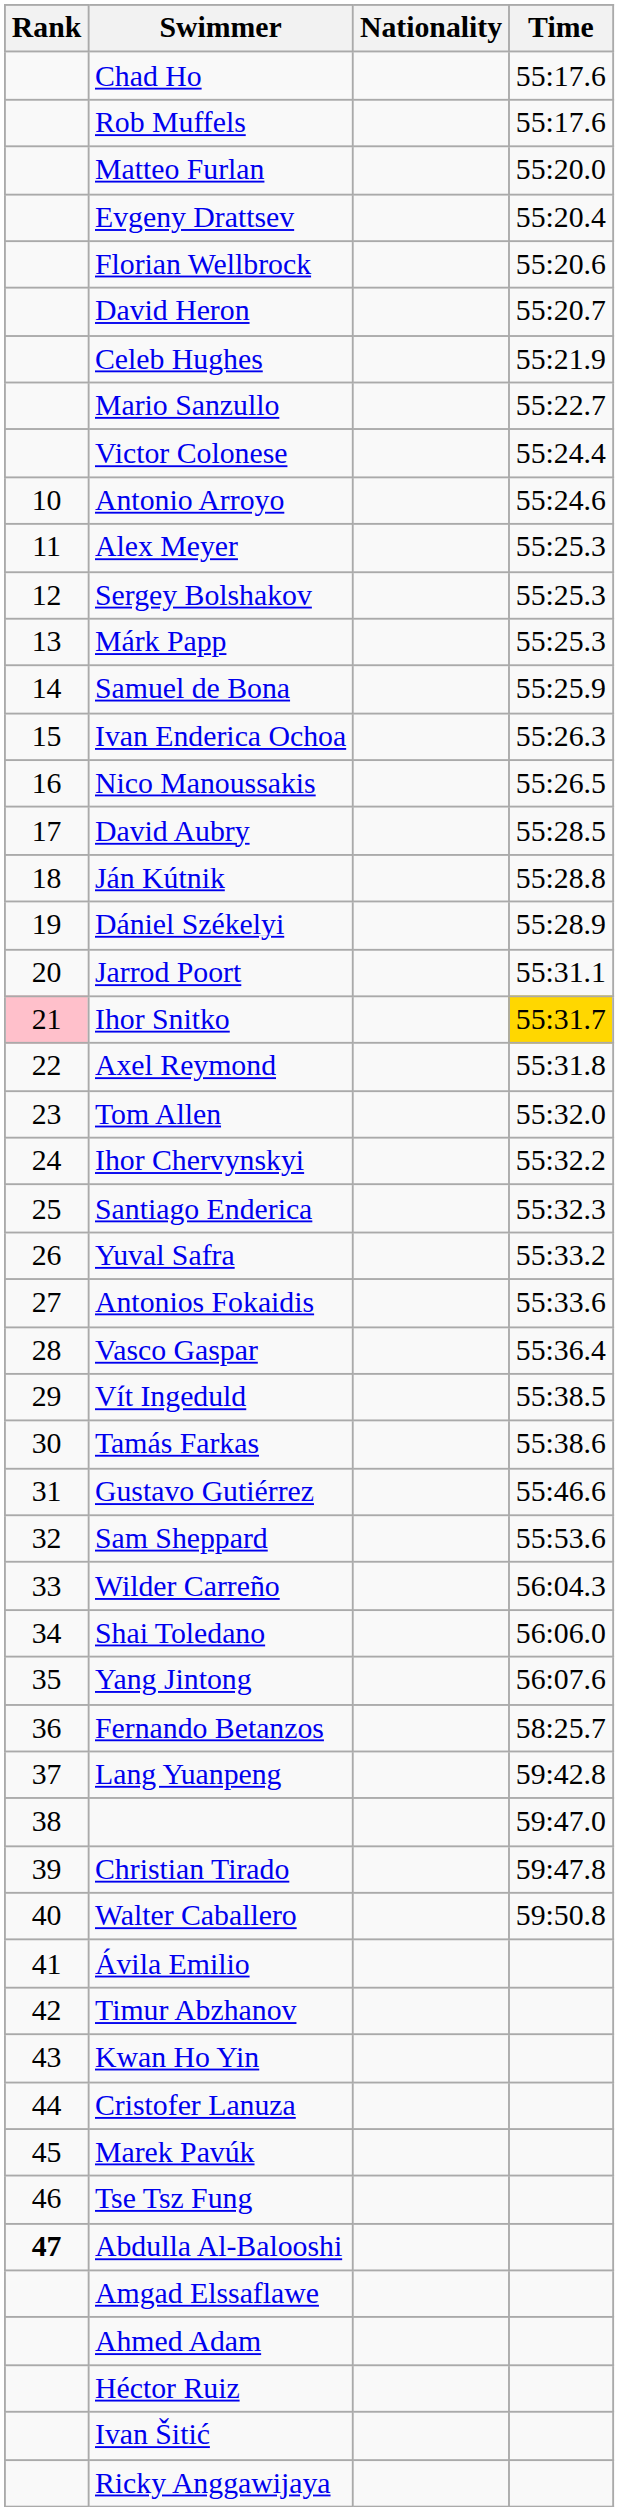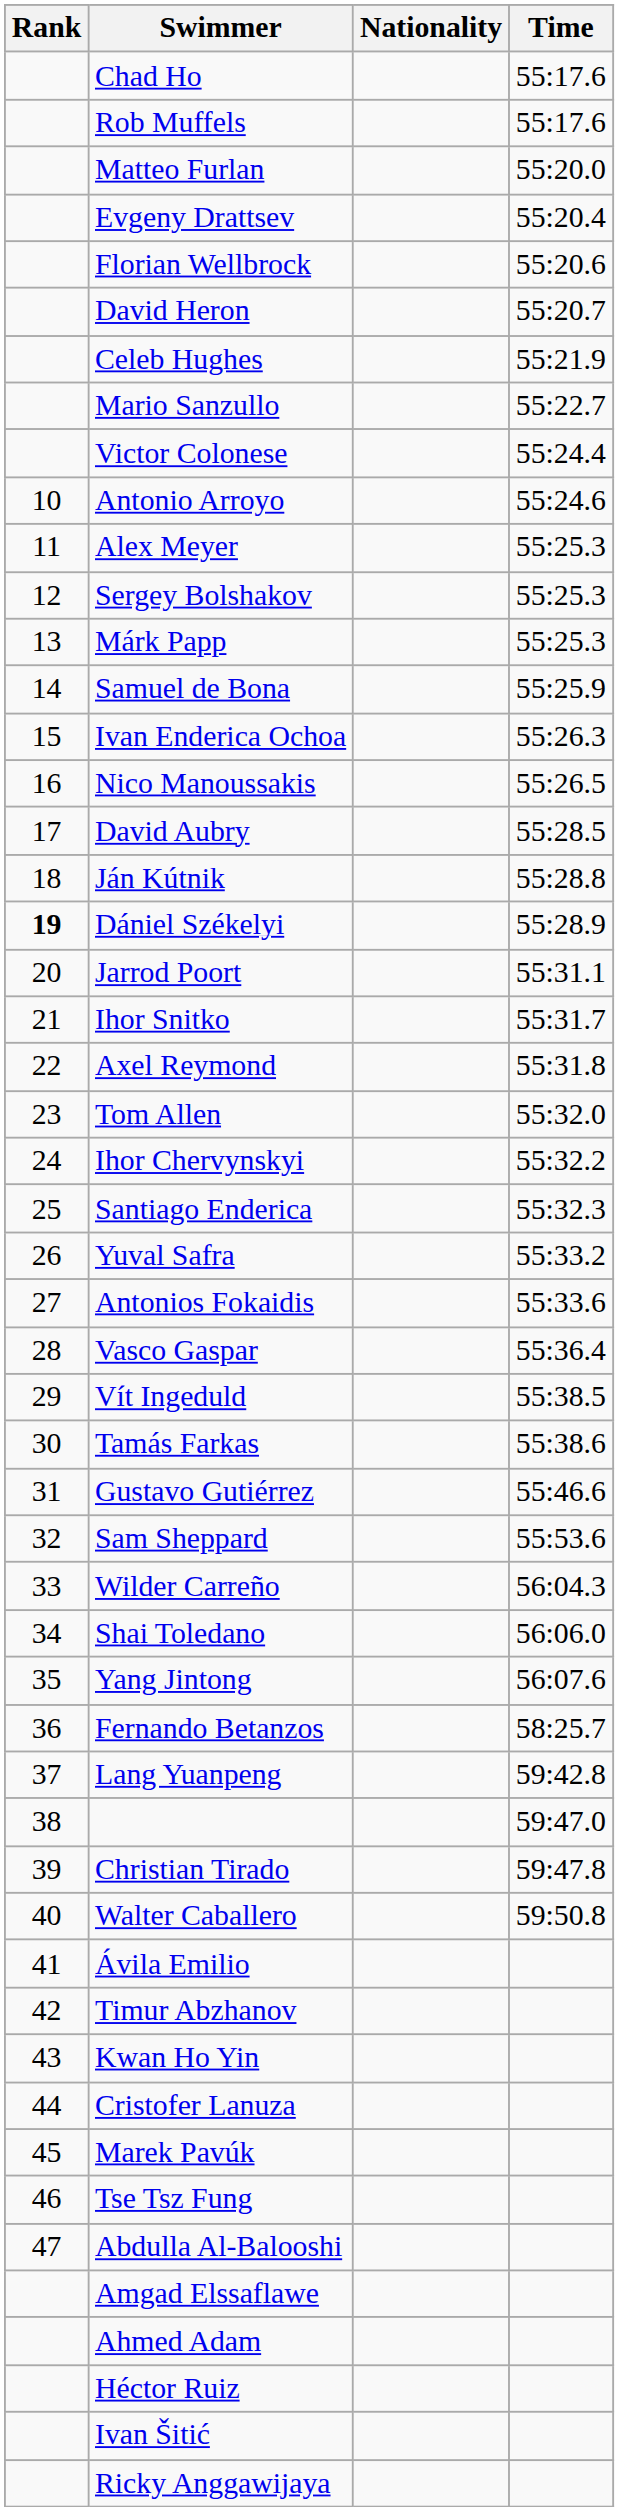(47, 924) normal -> (47, 924) bold
(47, 1019) pink background -> (47, 1019) no background
(561, 1019) gold background -> (561, 1019) no background
(47, 2246) bold -> (47, 2246) normal
